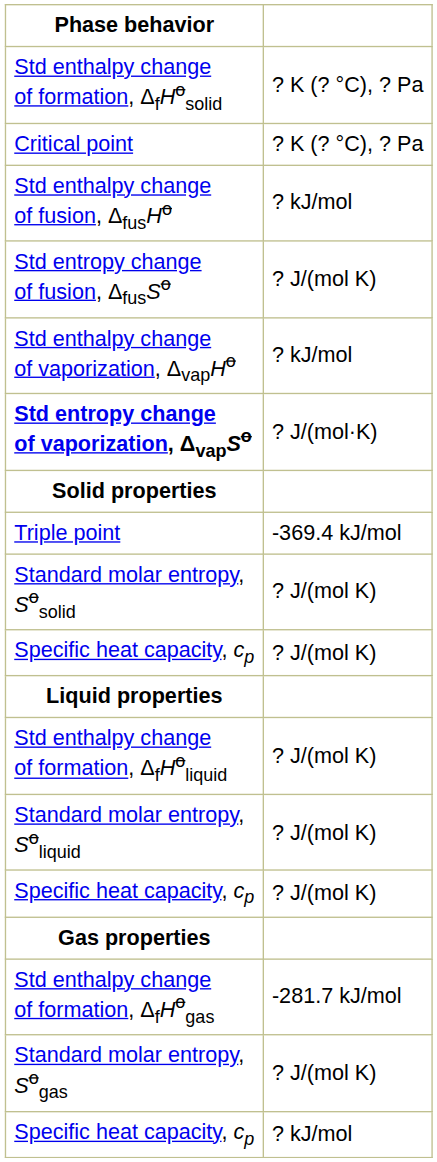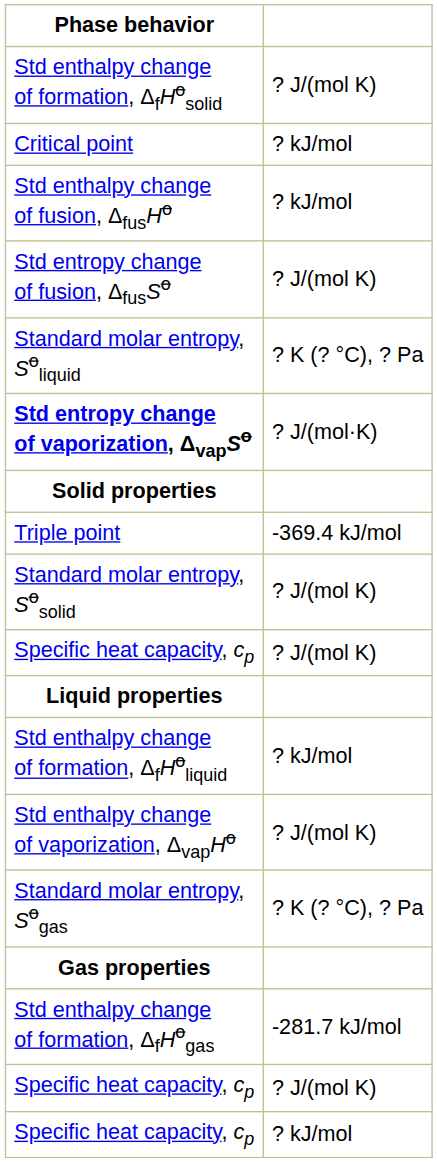(348, 84) ? K (? °C), ? Pa -> (324, 84) ? J/(mol K)
(348, 143) ? K (? °C), ? Pa -> (312, 143) ? kJ/mol
(125, 355) Std enthalpy change of vaporization, ΔvapHo -> (129, 355) Standard molar entropy, Soliquid
(312, 355) ? kJ/mol -> (348, 355) ? K (? °C), ? Pa
(324, 755) ? J/(mol K) -> (312, 755) ? kJ/mol
(129, 832) Standard molar entropy, Soliquid -> (125, 832) Std enthalpy change of vaporization, ΔvapHo
(134, 894) Specific heat capacity, cp -> (129, 909) Standard molar entropy, Sogas
(324, 893) ? J/(mol K) -> (348, 908) ? K (? °C), ? Pa
(129, 1073) Standard molar entropy, Sogas -> (134, 1088) Specific heat capacity, cp
